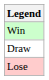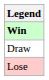(16, 30) normal -> (17, 30) bold
